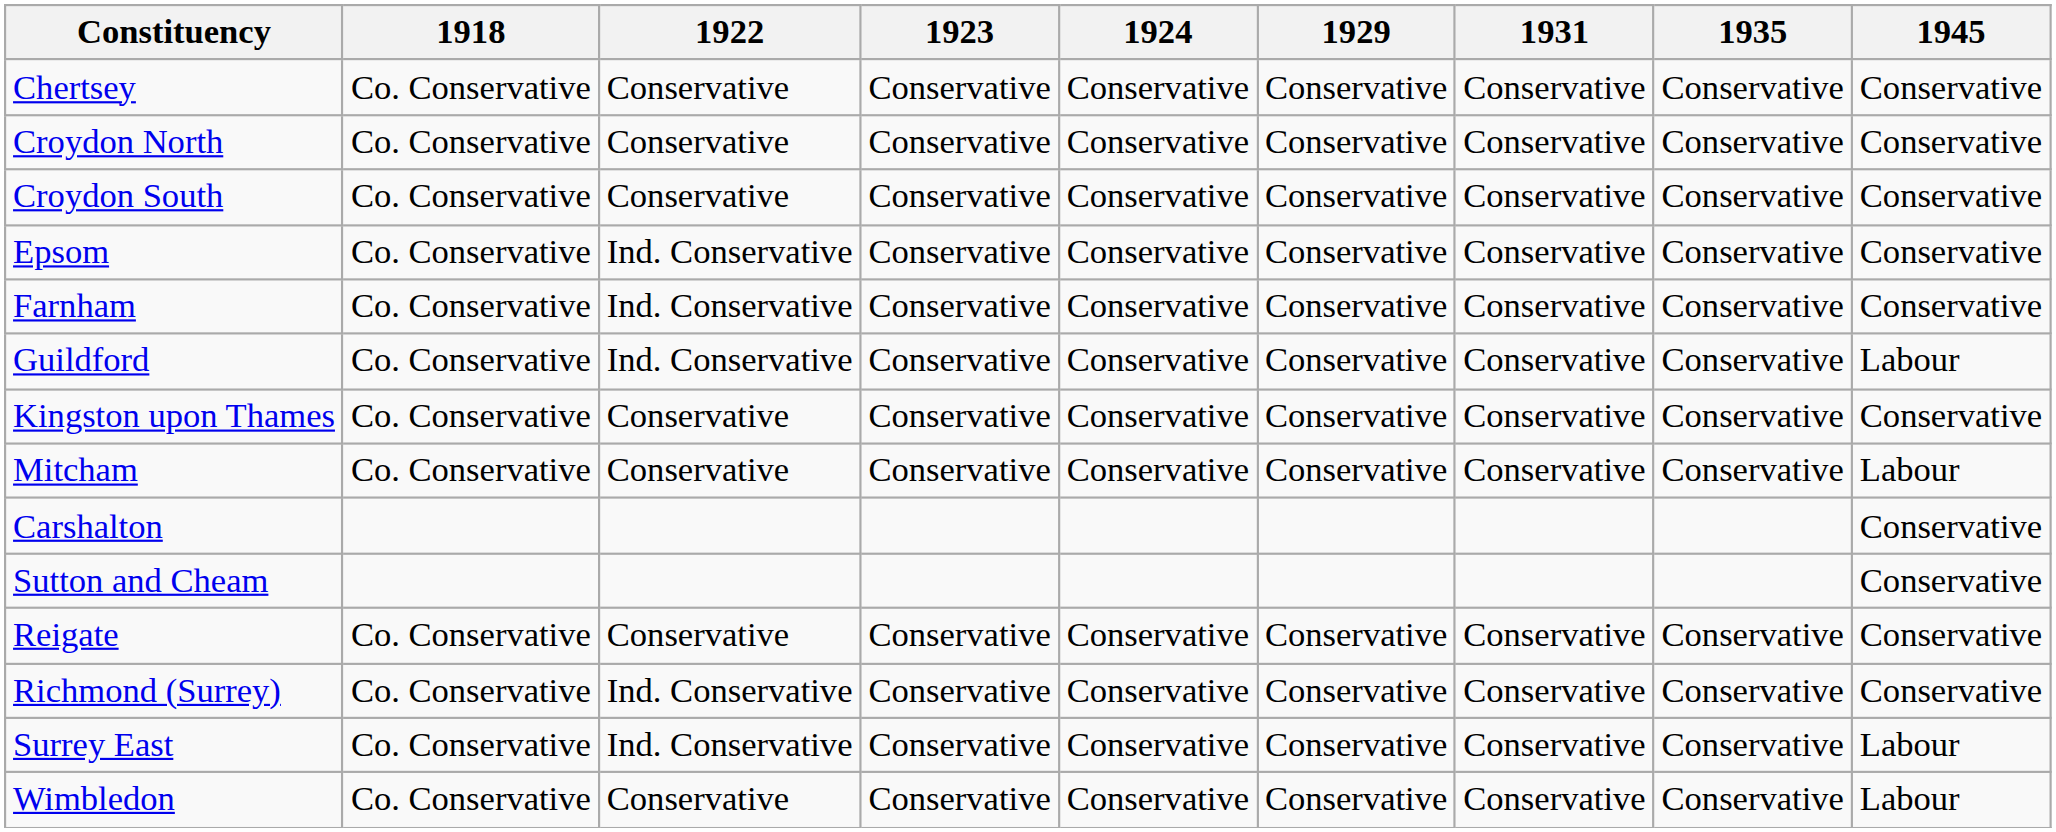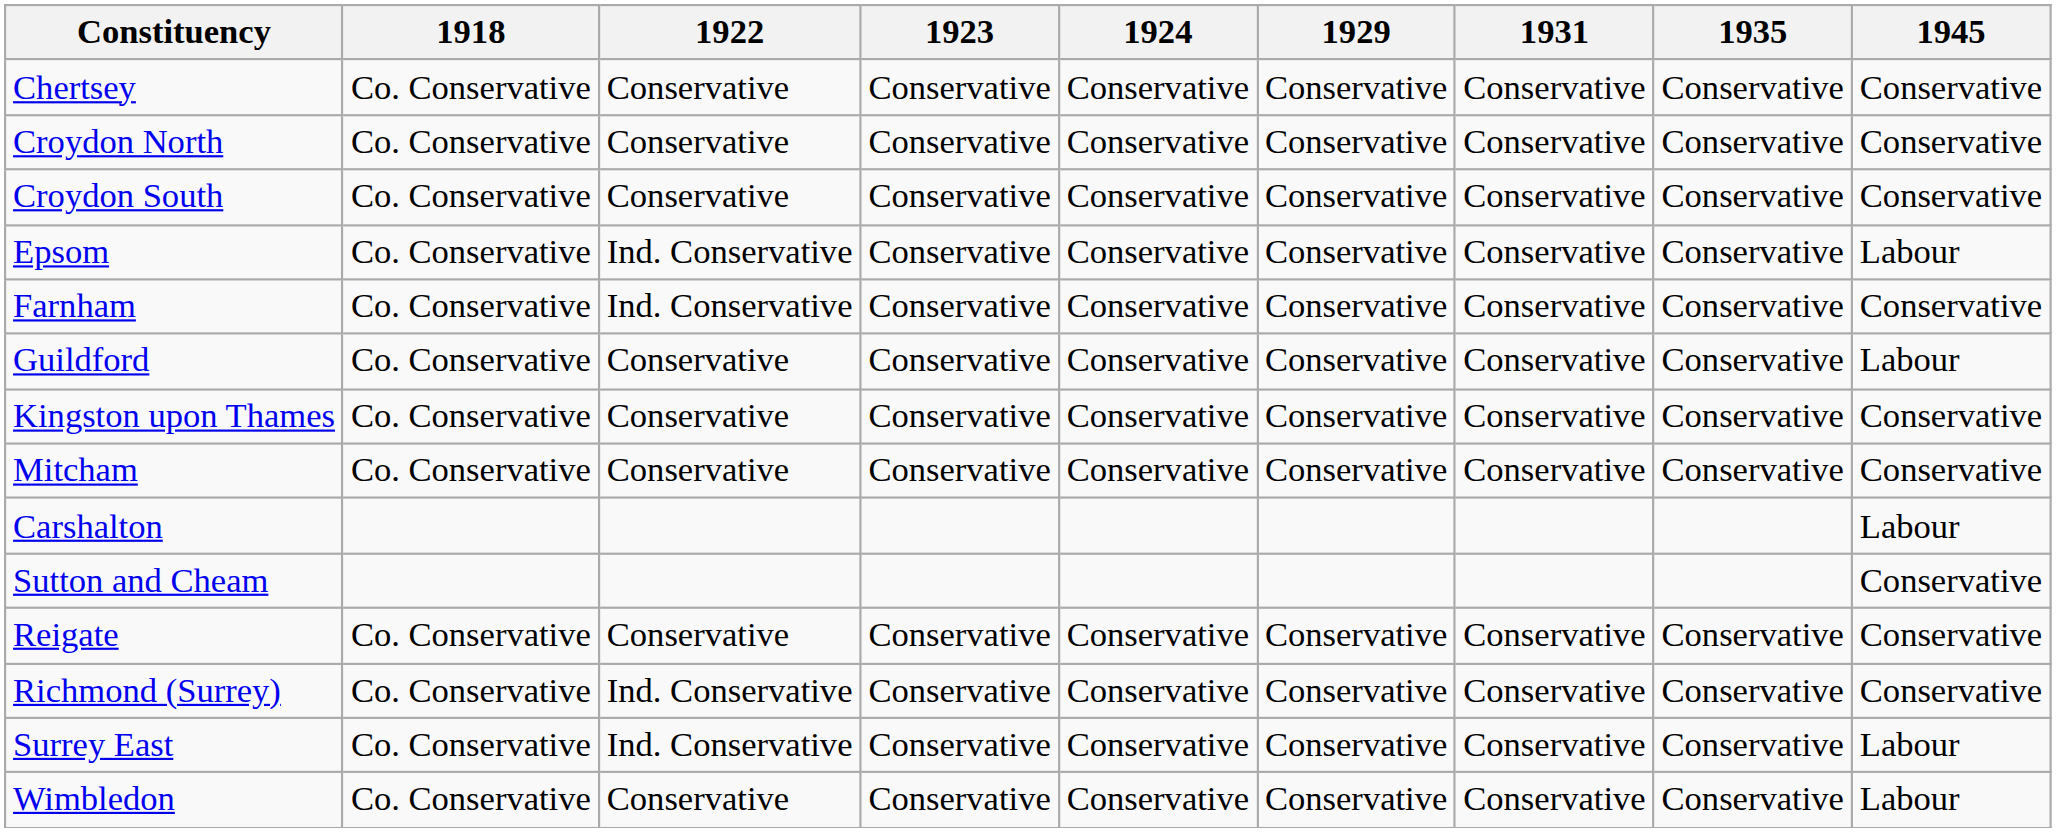(1951, 251) Conservative -> (1910, 251) Labour
(730, 360) Ind. Conservative -> (698, 360) Conservative
(1910, 470) Labour -> (1951, 470) Conservative
(1951, 525) Conservative -> (1910, 525) Labour
